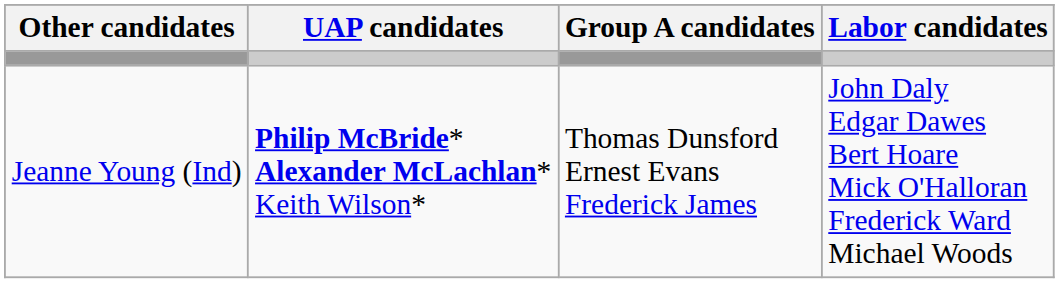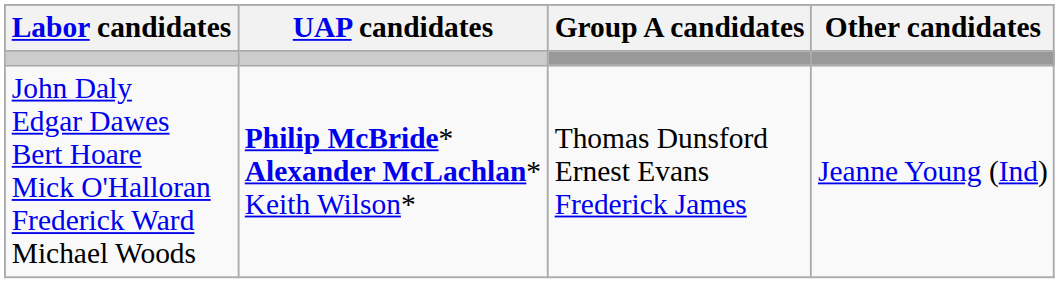columns swapped: (938, 27) <-> (127, 27)
